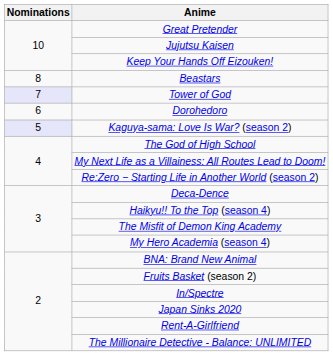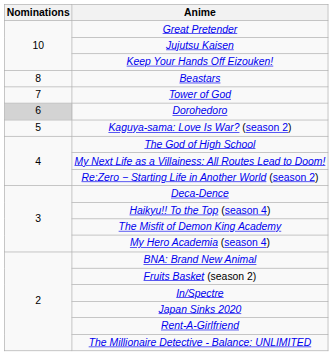(38, 95) lavender background -> (38, 95) no background
(38, 111) no background -> (38, 111) lightgrey background
(38, 128) lavender background -> (38, 128) no background
